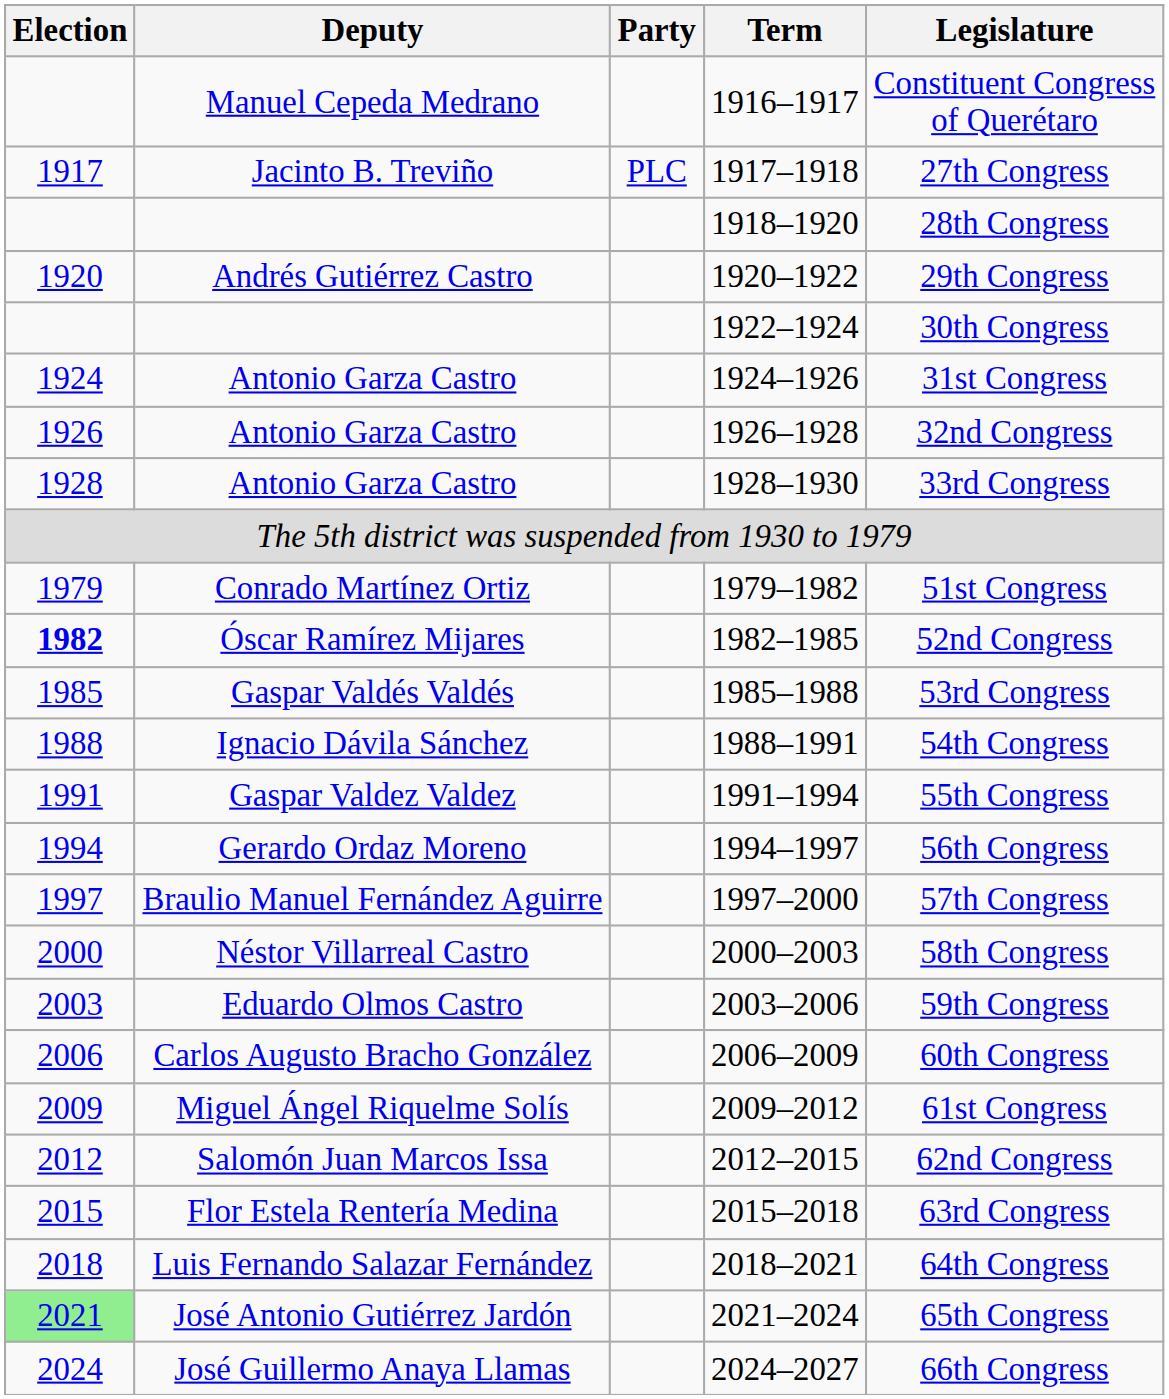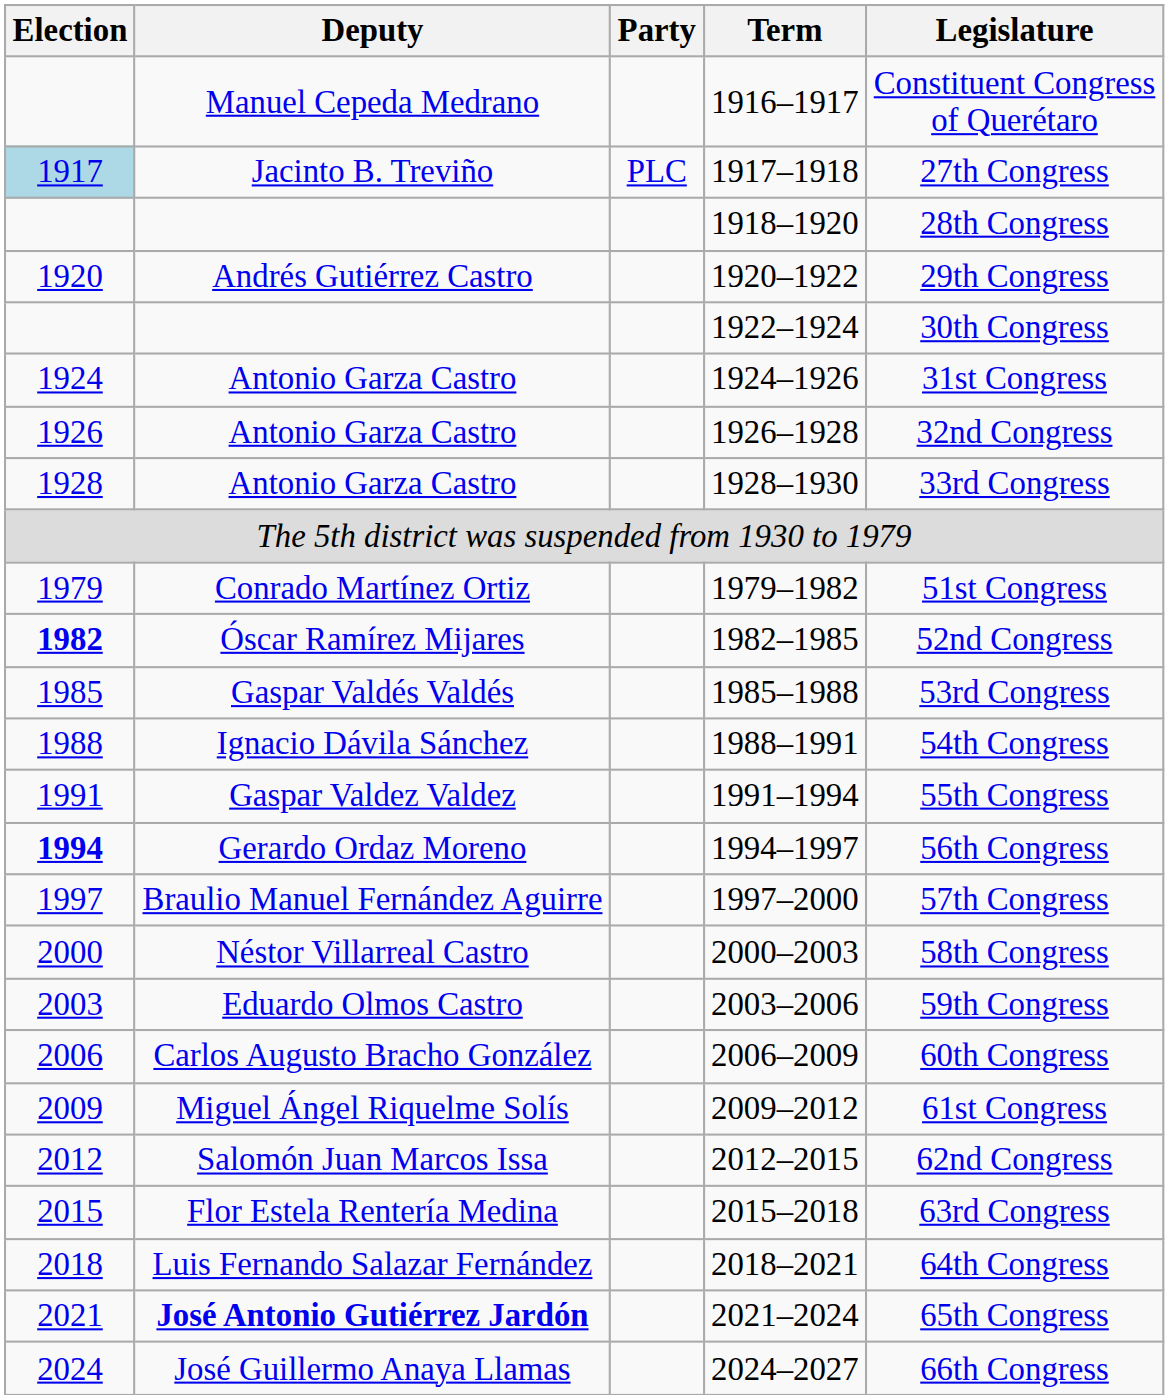(70, 171) no background -> (70, 171) lightblue background
(70, 847) normal -> (70, 847) bold
(70, 1315) lightgreen background -> (70, 1315) no background
(372, 1315) normal -> (372, 1315) bold
